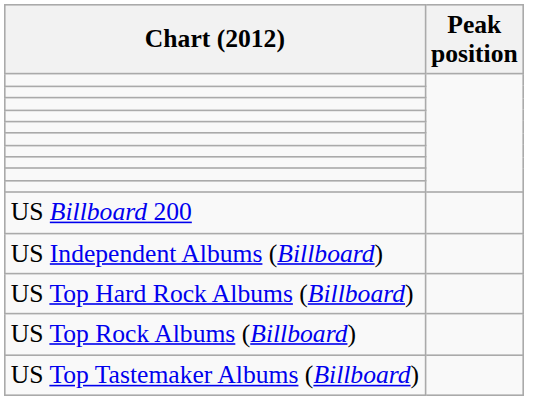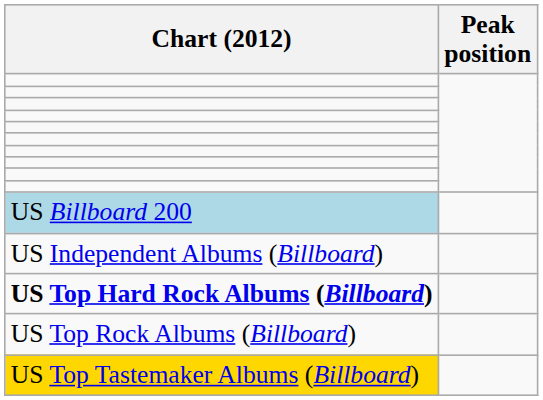(101, 212) no background -> (101, 212) lightblue background
(212, 293) normal -> (222, 293) bold
(215, 374) no background -> (215, 374) gold background
